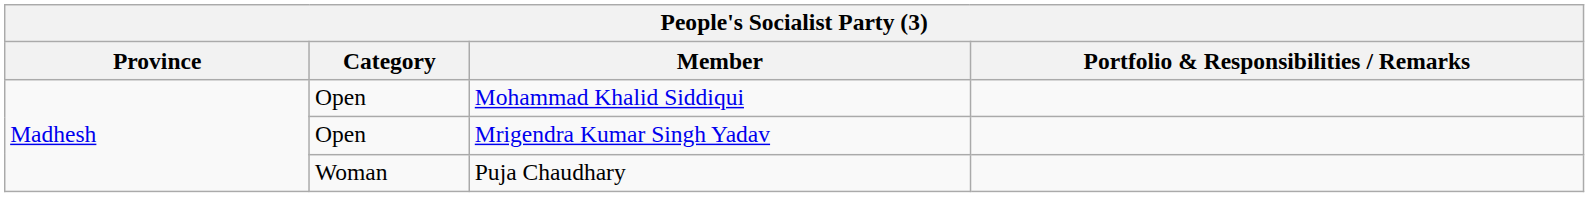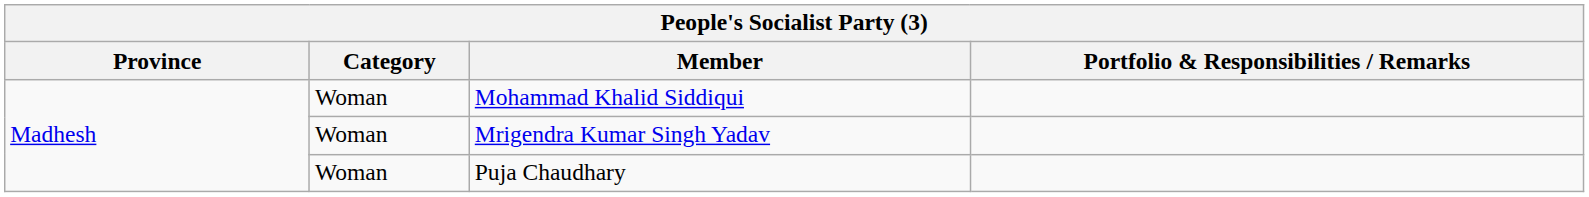(340, 97) Open -> (351, 97) Woman
(340, 135) Open -> (351, 135) Woman
